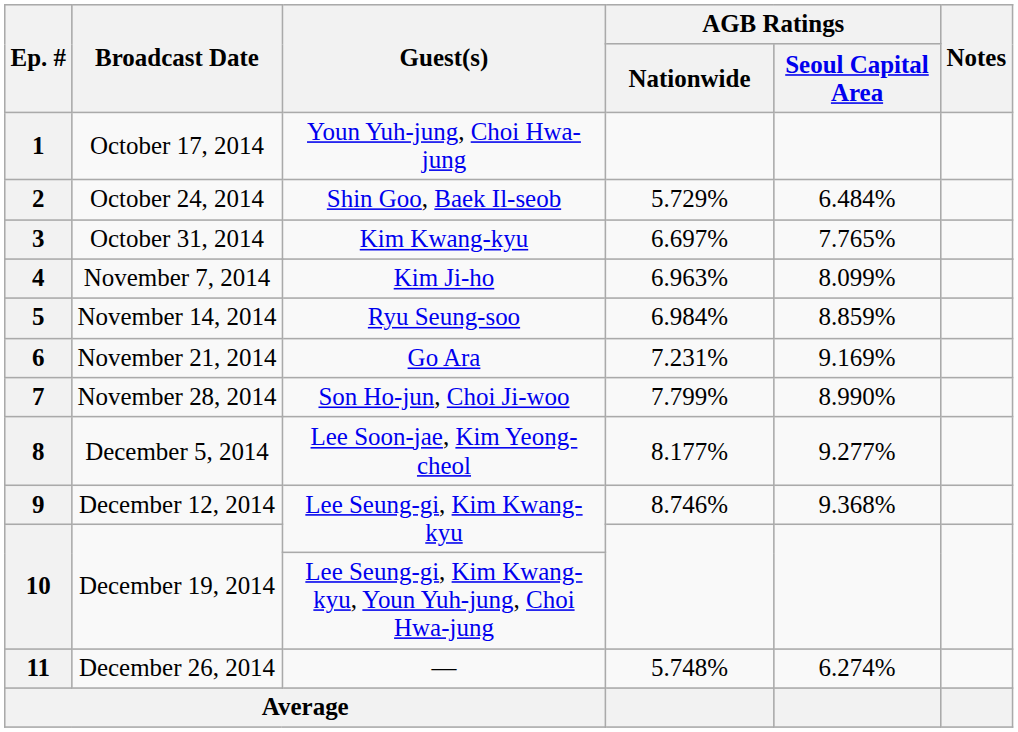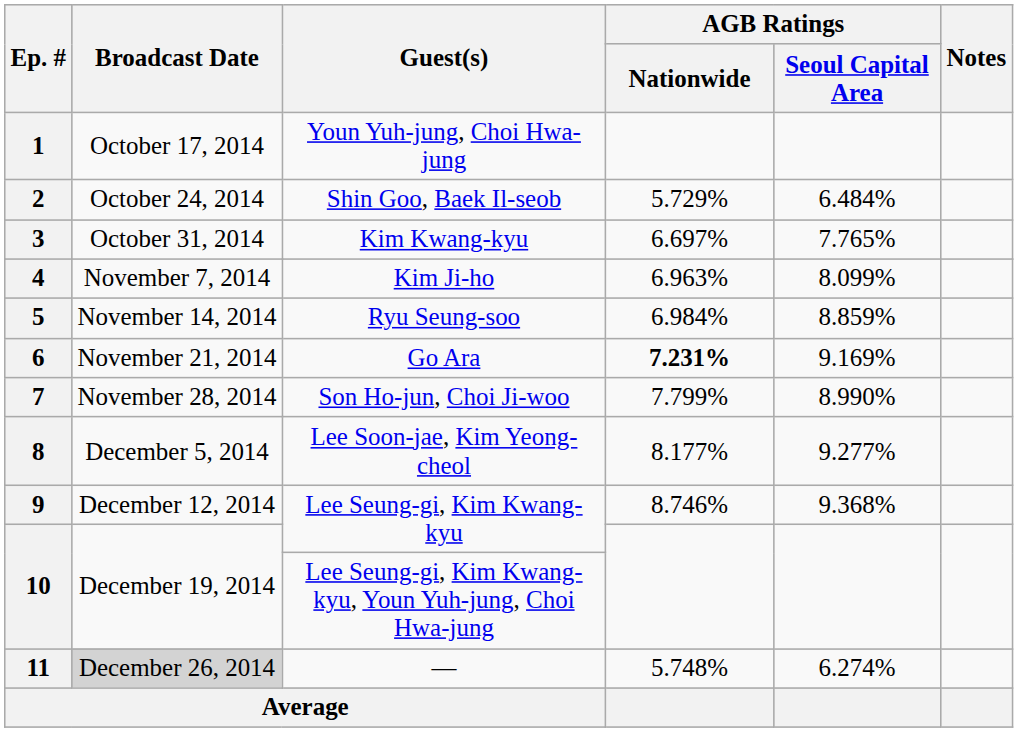(689, 357) normal -> (689, 357) bold
(177, 667) no background -> (177, 667) lightgrey background
